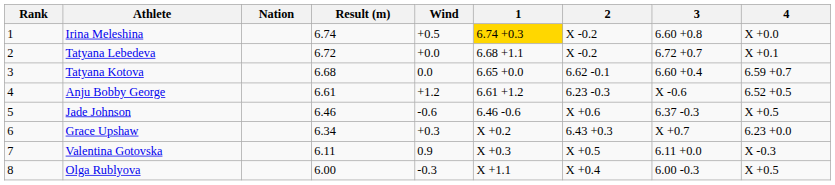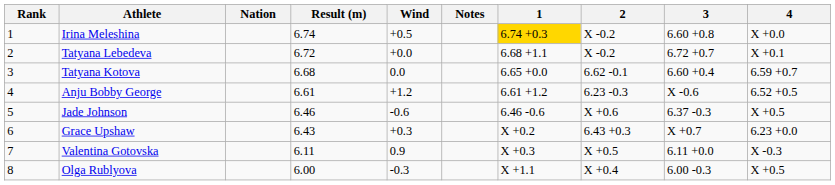+ column: (470, 14)
(325, 131) 6.34 -> (304, 131) 6.43
